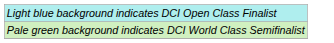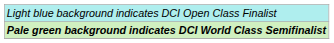(156, 30) normal -> (166, 30) bold
